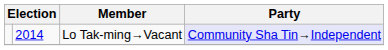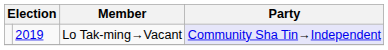(29, 34) 2014 -> (29, 34) 2019
